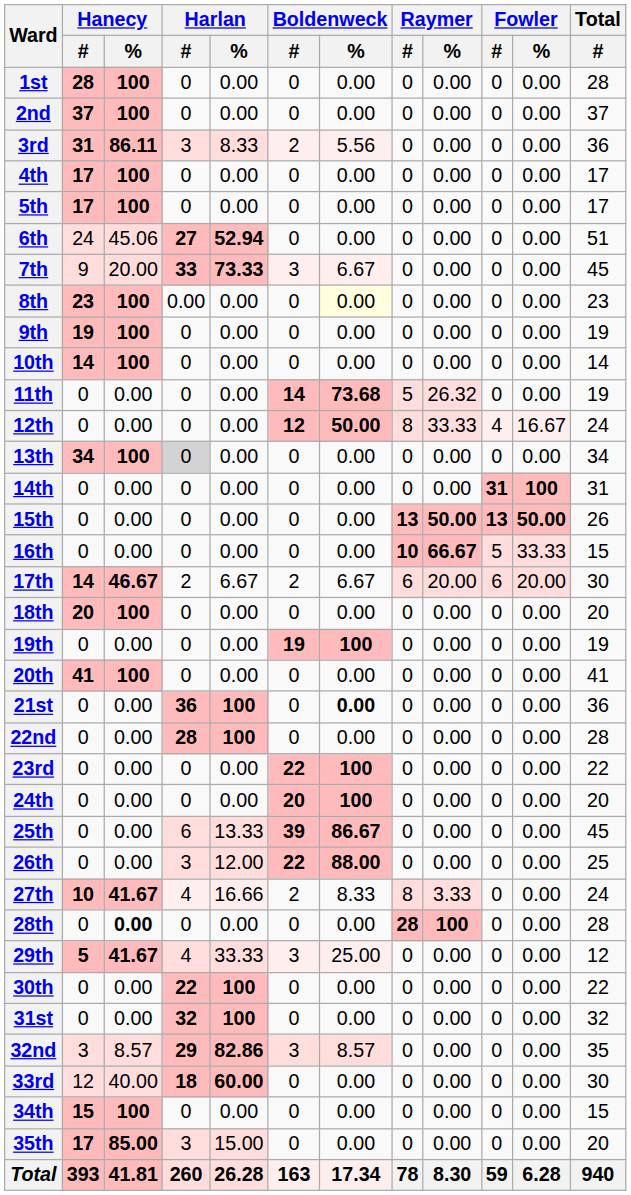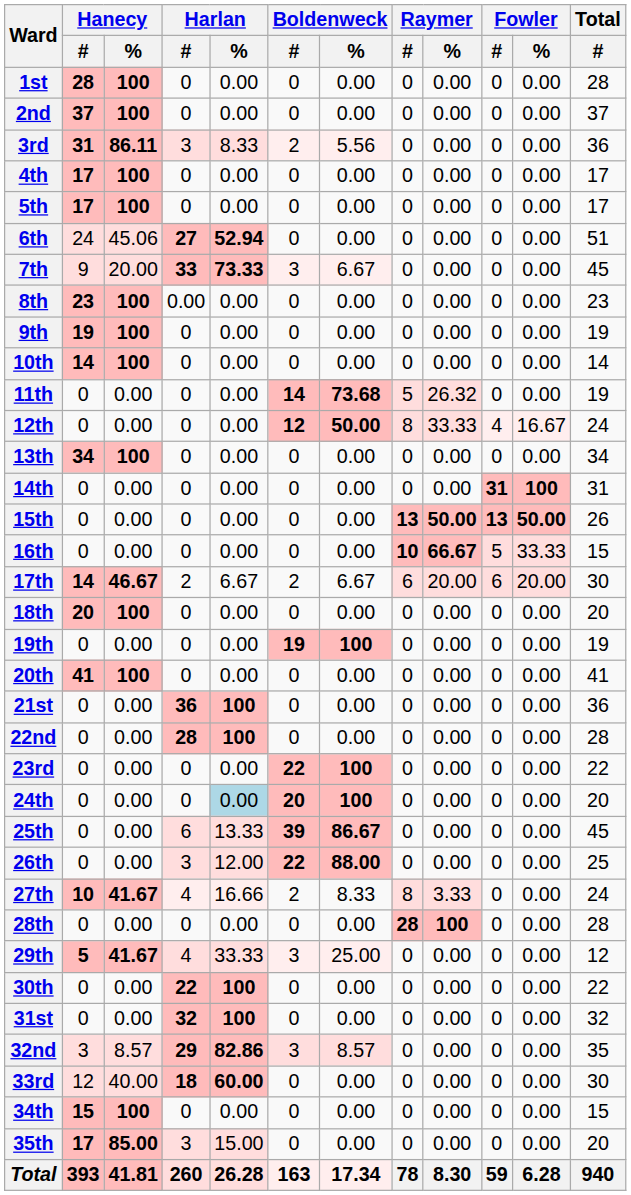(356, 301) lightyellow background -> (356, 301) no background
(186, 457) lightgrey background -> (186, 457) no background
(356, 706) bold -> (356, 706) normal
(239, 800) no background -> (239, 800) lightblue background
(133, 925) bold -> (133, 925) normal
